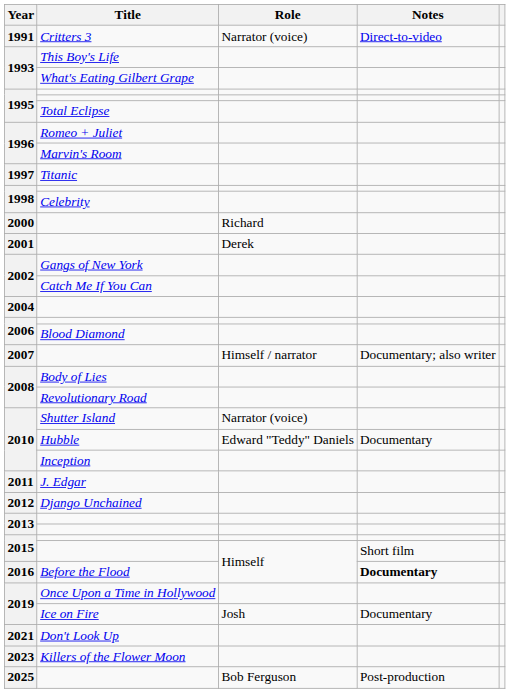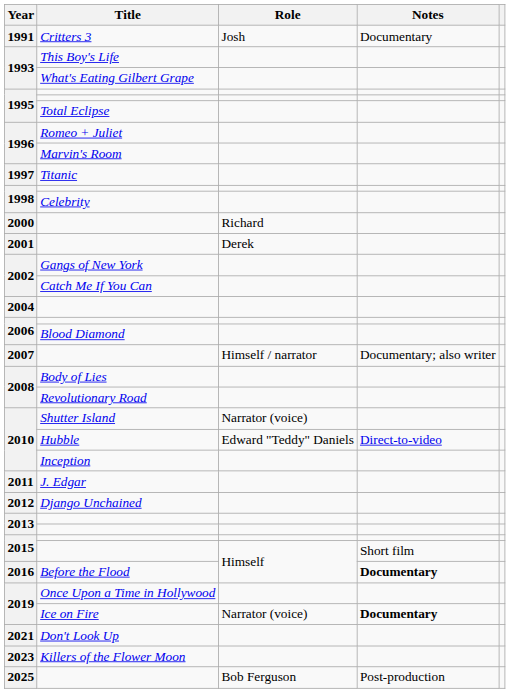(264, 36) Narrator (voice) -> (233, 36) Josh
(401, 36) Direct-to-video -> (396, 36) Documentary
(396, 439) Documentary -> (401, 439) Direct-to-video
(233, 614) Josh -> (264, 614) Narrator (voice)
(396, 614) normal -> (399, 614) bold
